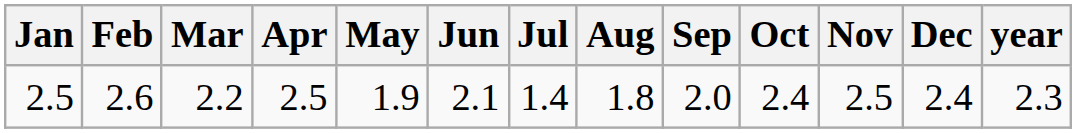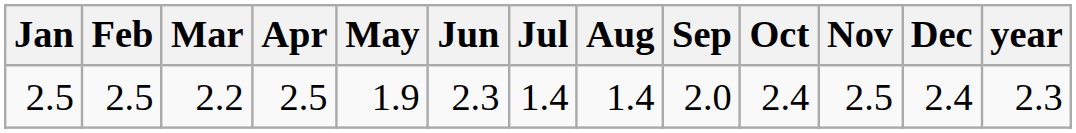(129, 95) 2.6 -> (129, 95) 2.5
(475, 95) 2.1 -> (475, 95) 2.3
(630, 95) 1.8 -> (630, 95) 1.4
